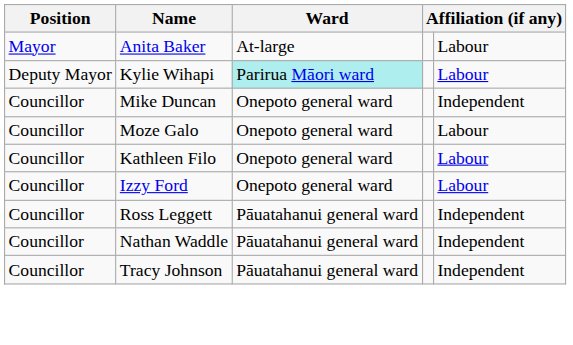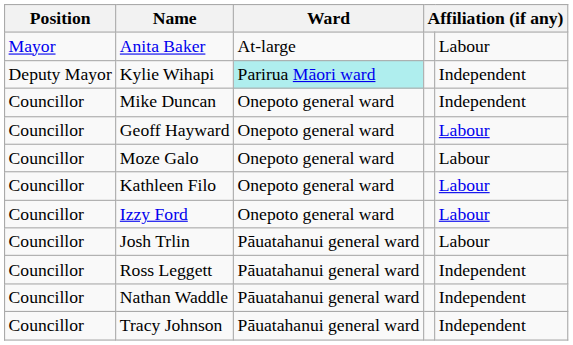(463, 74) Labour -> (482, 74) Independent
+ row: (175, 130)
+ row: (155, 241)
